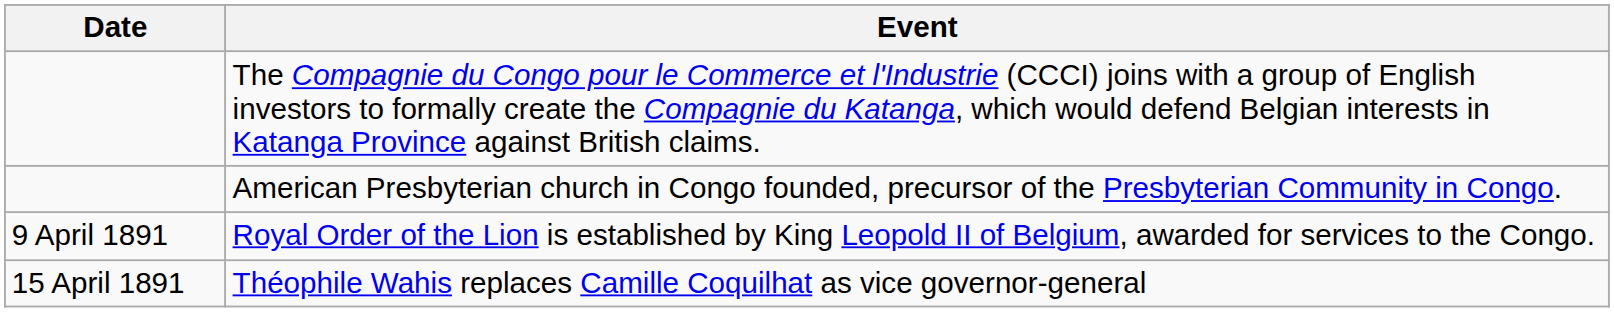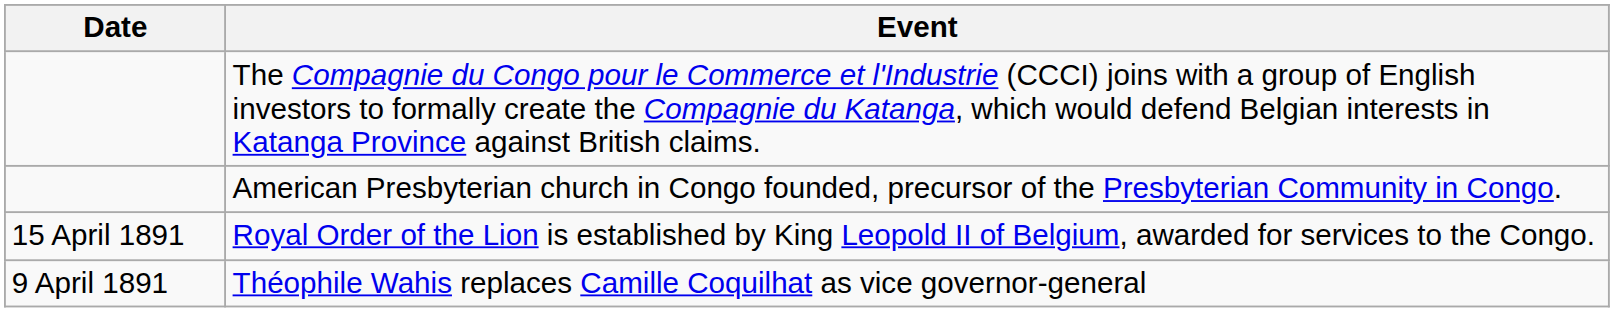(90, 235) 9 April 1891 -> (98, 235) 15 April 1891
(98, 282) 15 April 1891 -> (90, 282) 9 April 1891
